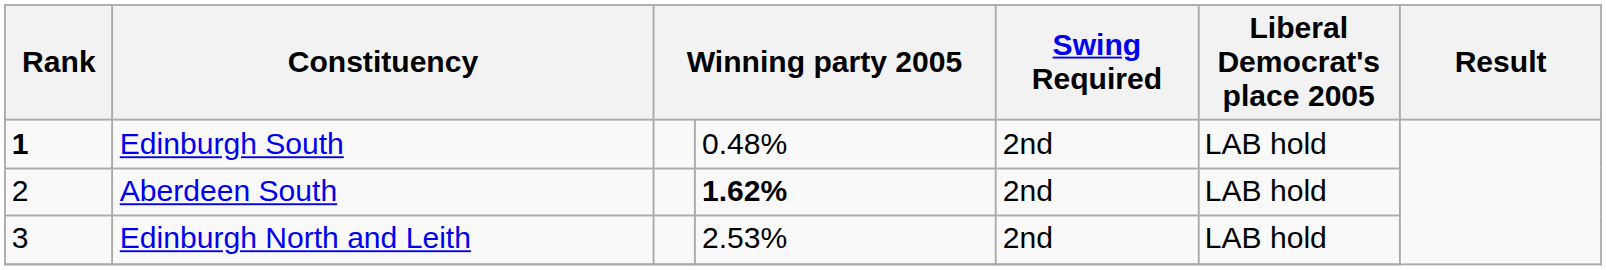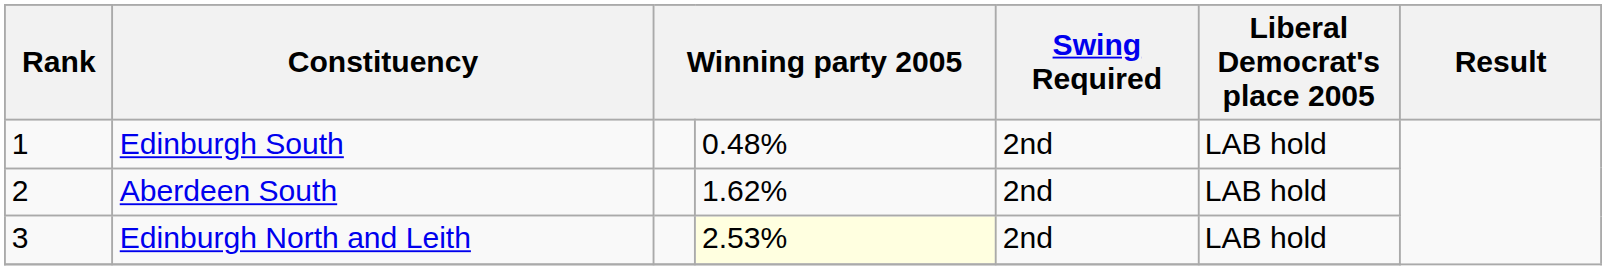(20, 143) bold -> (20, 143) normal
(745, 191) bold -> (745, 191) normal
(745, 239) no background -> (745, 239) lightyellow background
